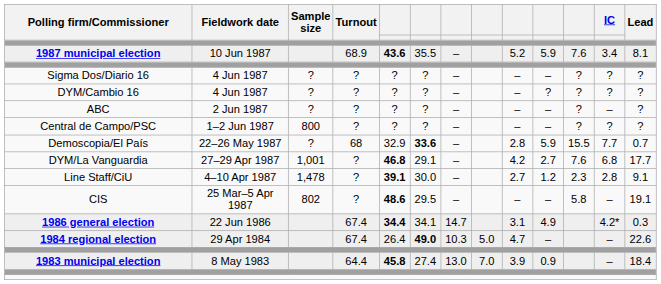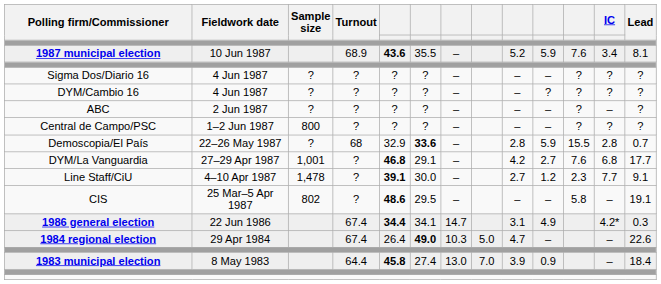(610, 143) 7.7 -> (610, 143) 2.8
(610, 177) 2.8 -> (610, 177) 7.7
